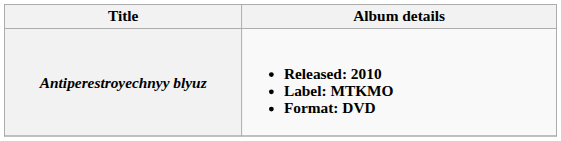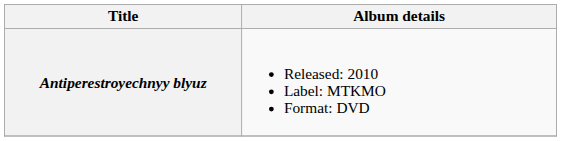(399, 91) bold -> (399, 91) normal
